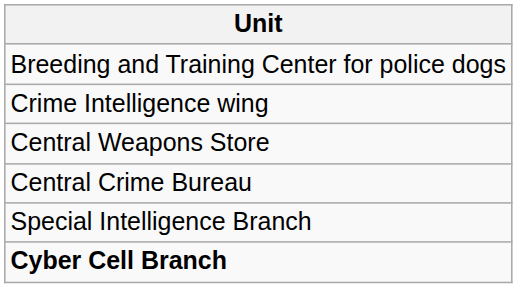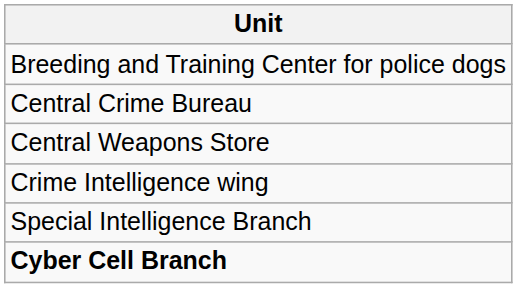(140, 103) Crime Intelligence wing -> (131, 103) Central Crime Bureau
(131, 182) Central Crime Bureau -> (140, 182) Crime Intelligence wing
